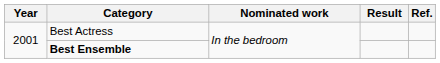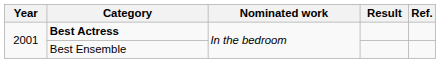(81, 31) normal -> (84, 31) bold
(90, 49) bold -> (88, 49) normal
